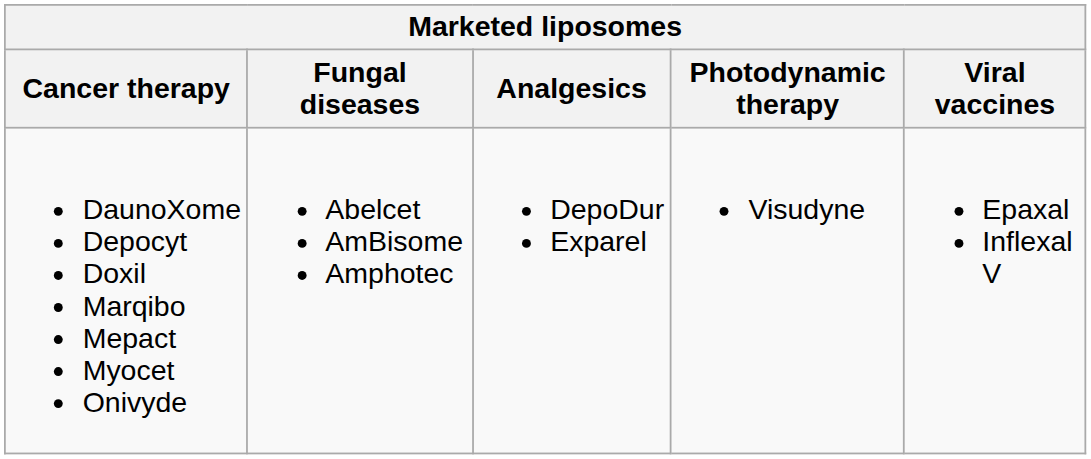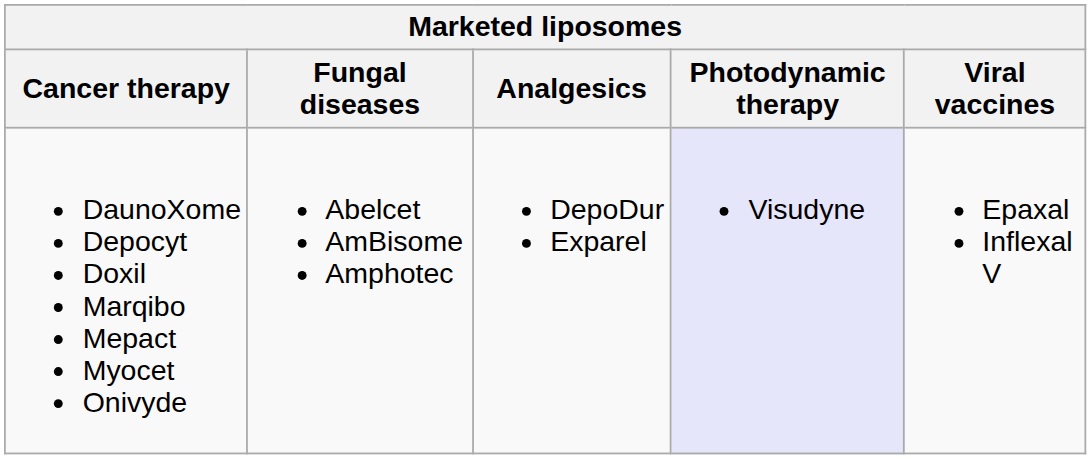(788, 210) no background -> (788, 210) lavender background
